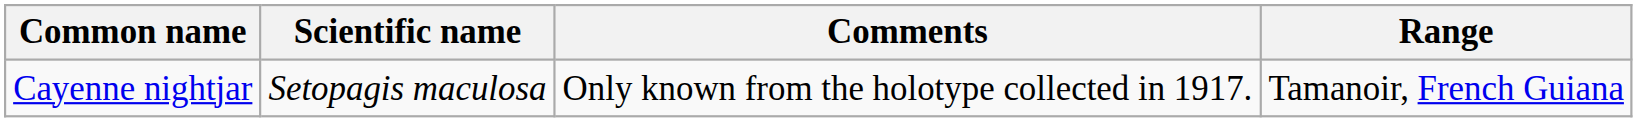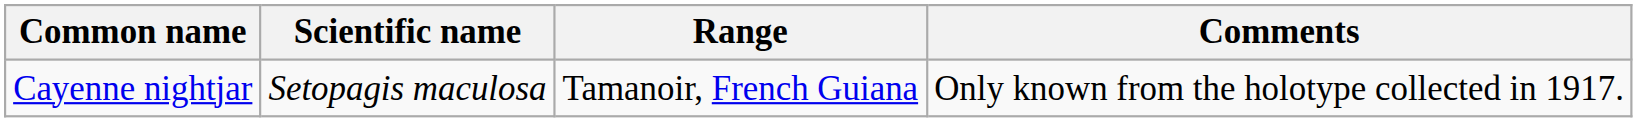columns swapped: (1446, 32) <-> (907, 32)
